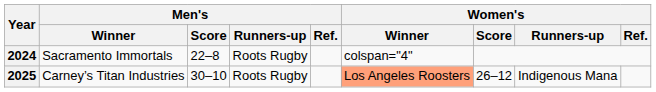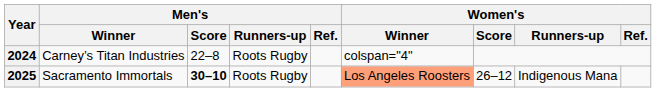(107, 55) Sacramento Immortals -> (113, 55) Carney’s Titan Industries
(113, 76) Carney’s Titan Industries -> (107, 76) Sacramento Immortals
(209, 76) normal -> (209, 76) bold
